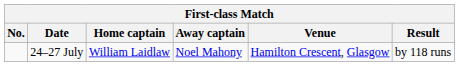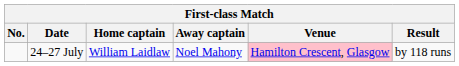(320, 52) no background -> (320, 52) pink background
